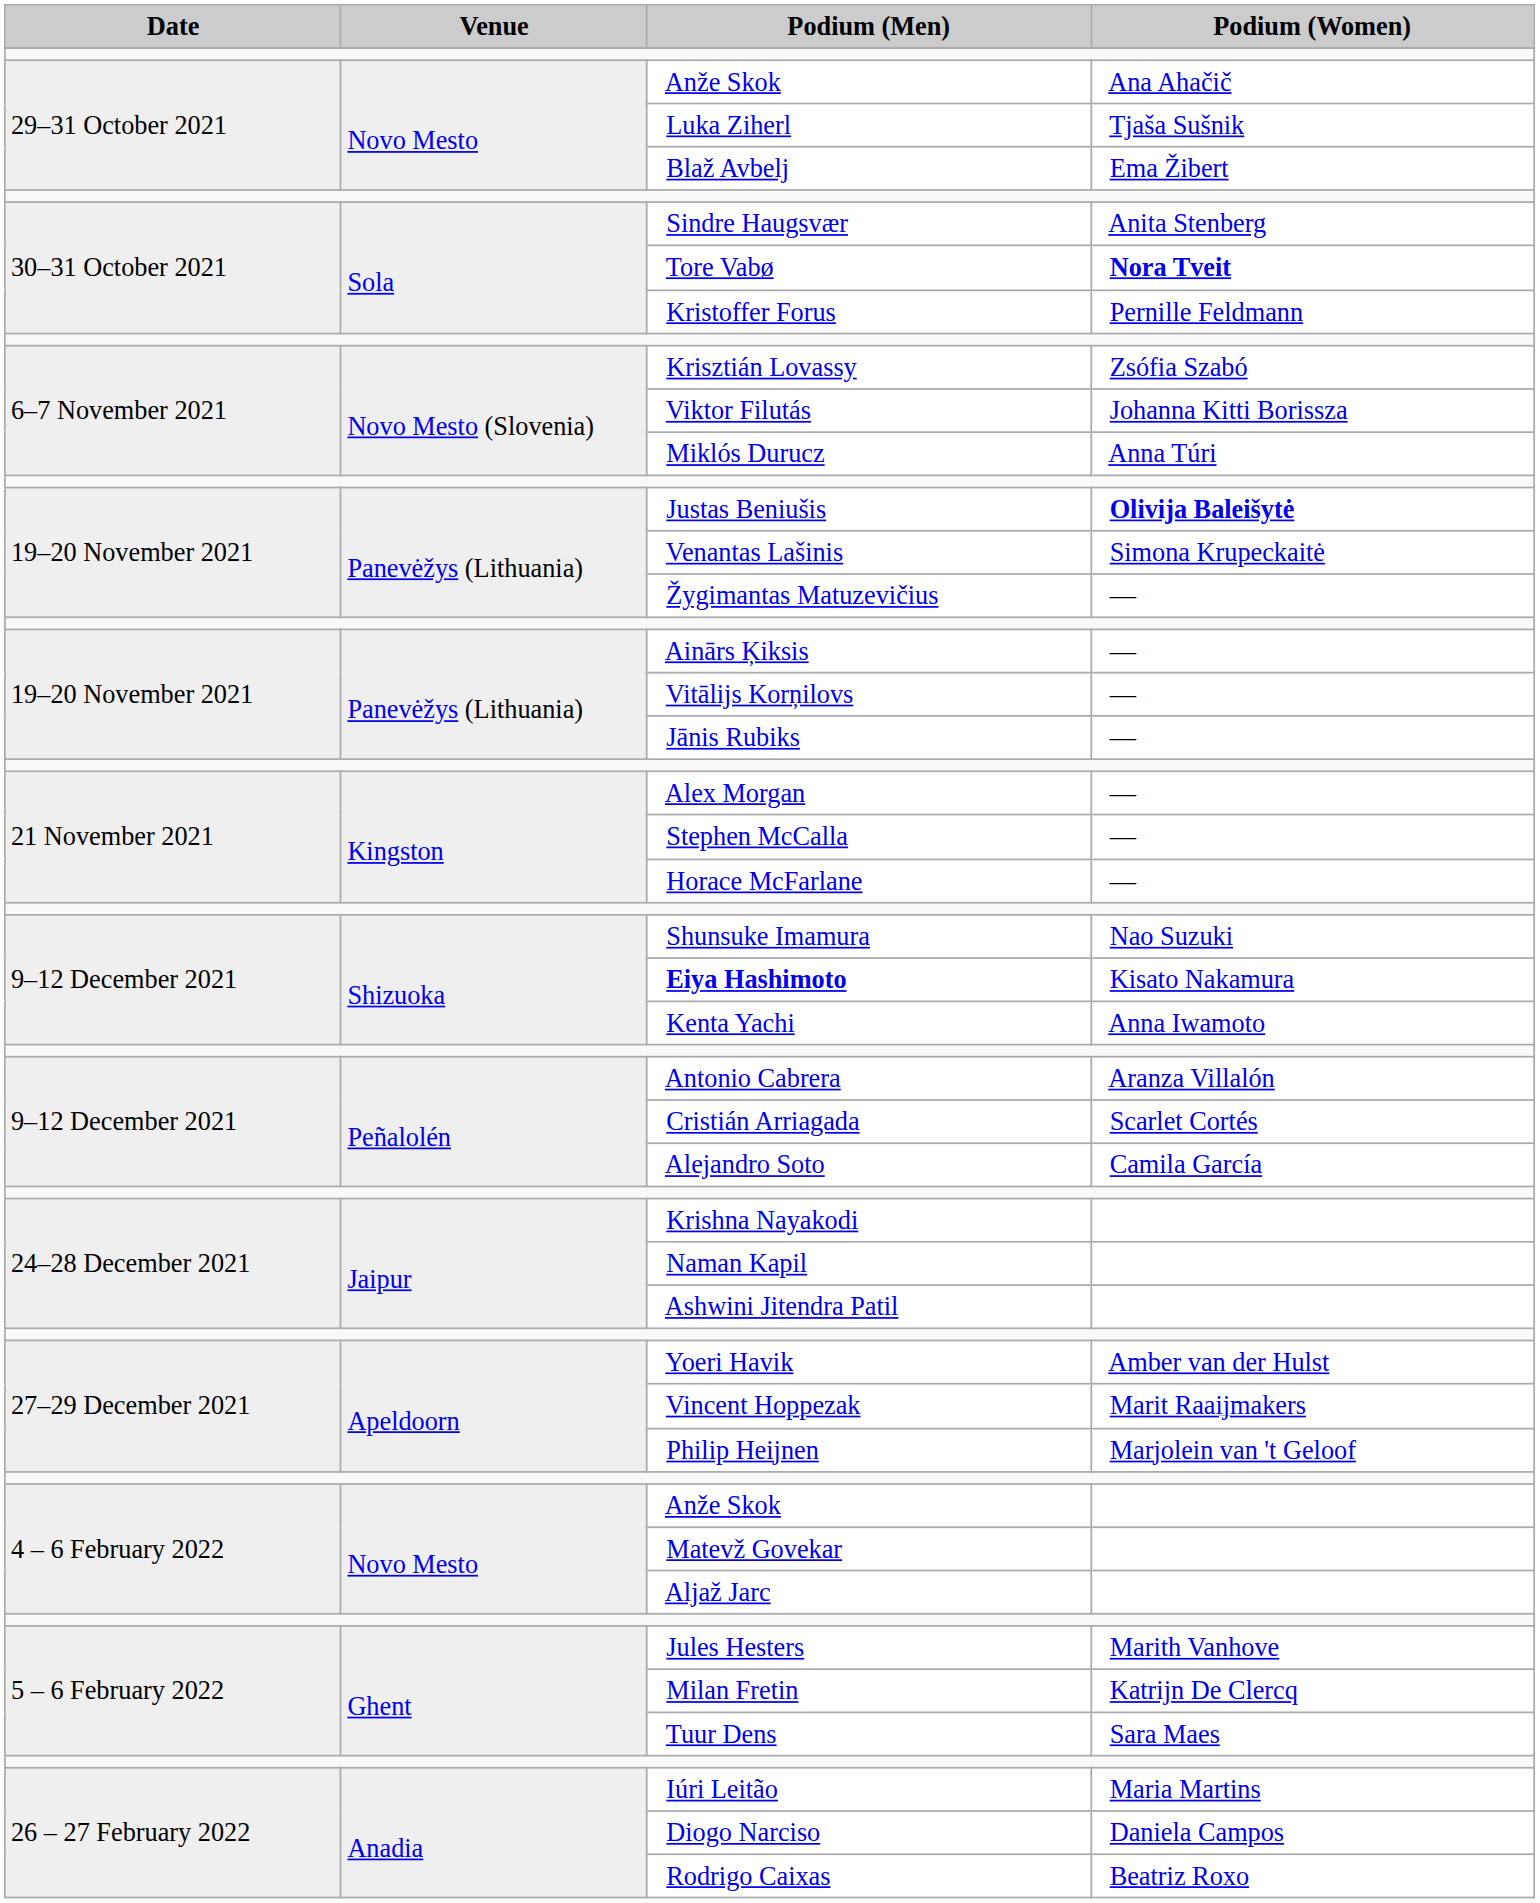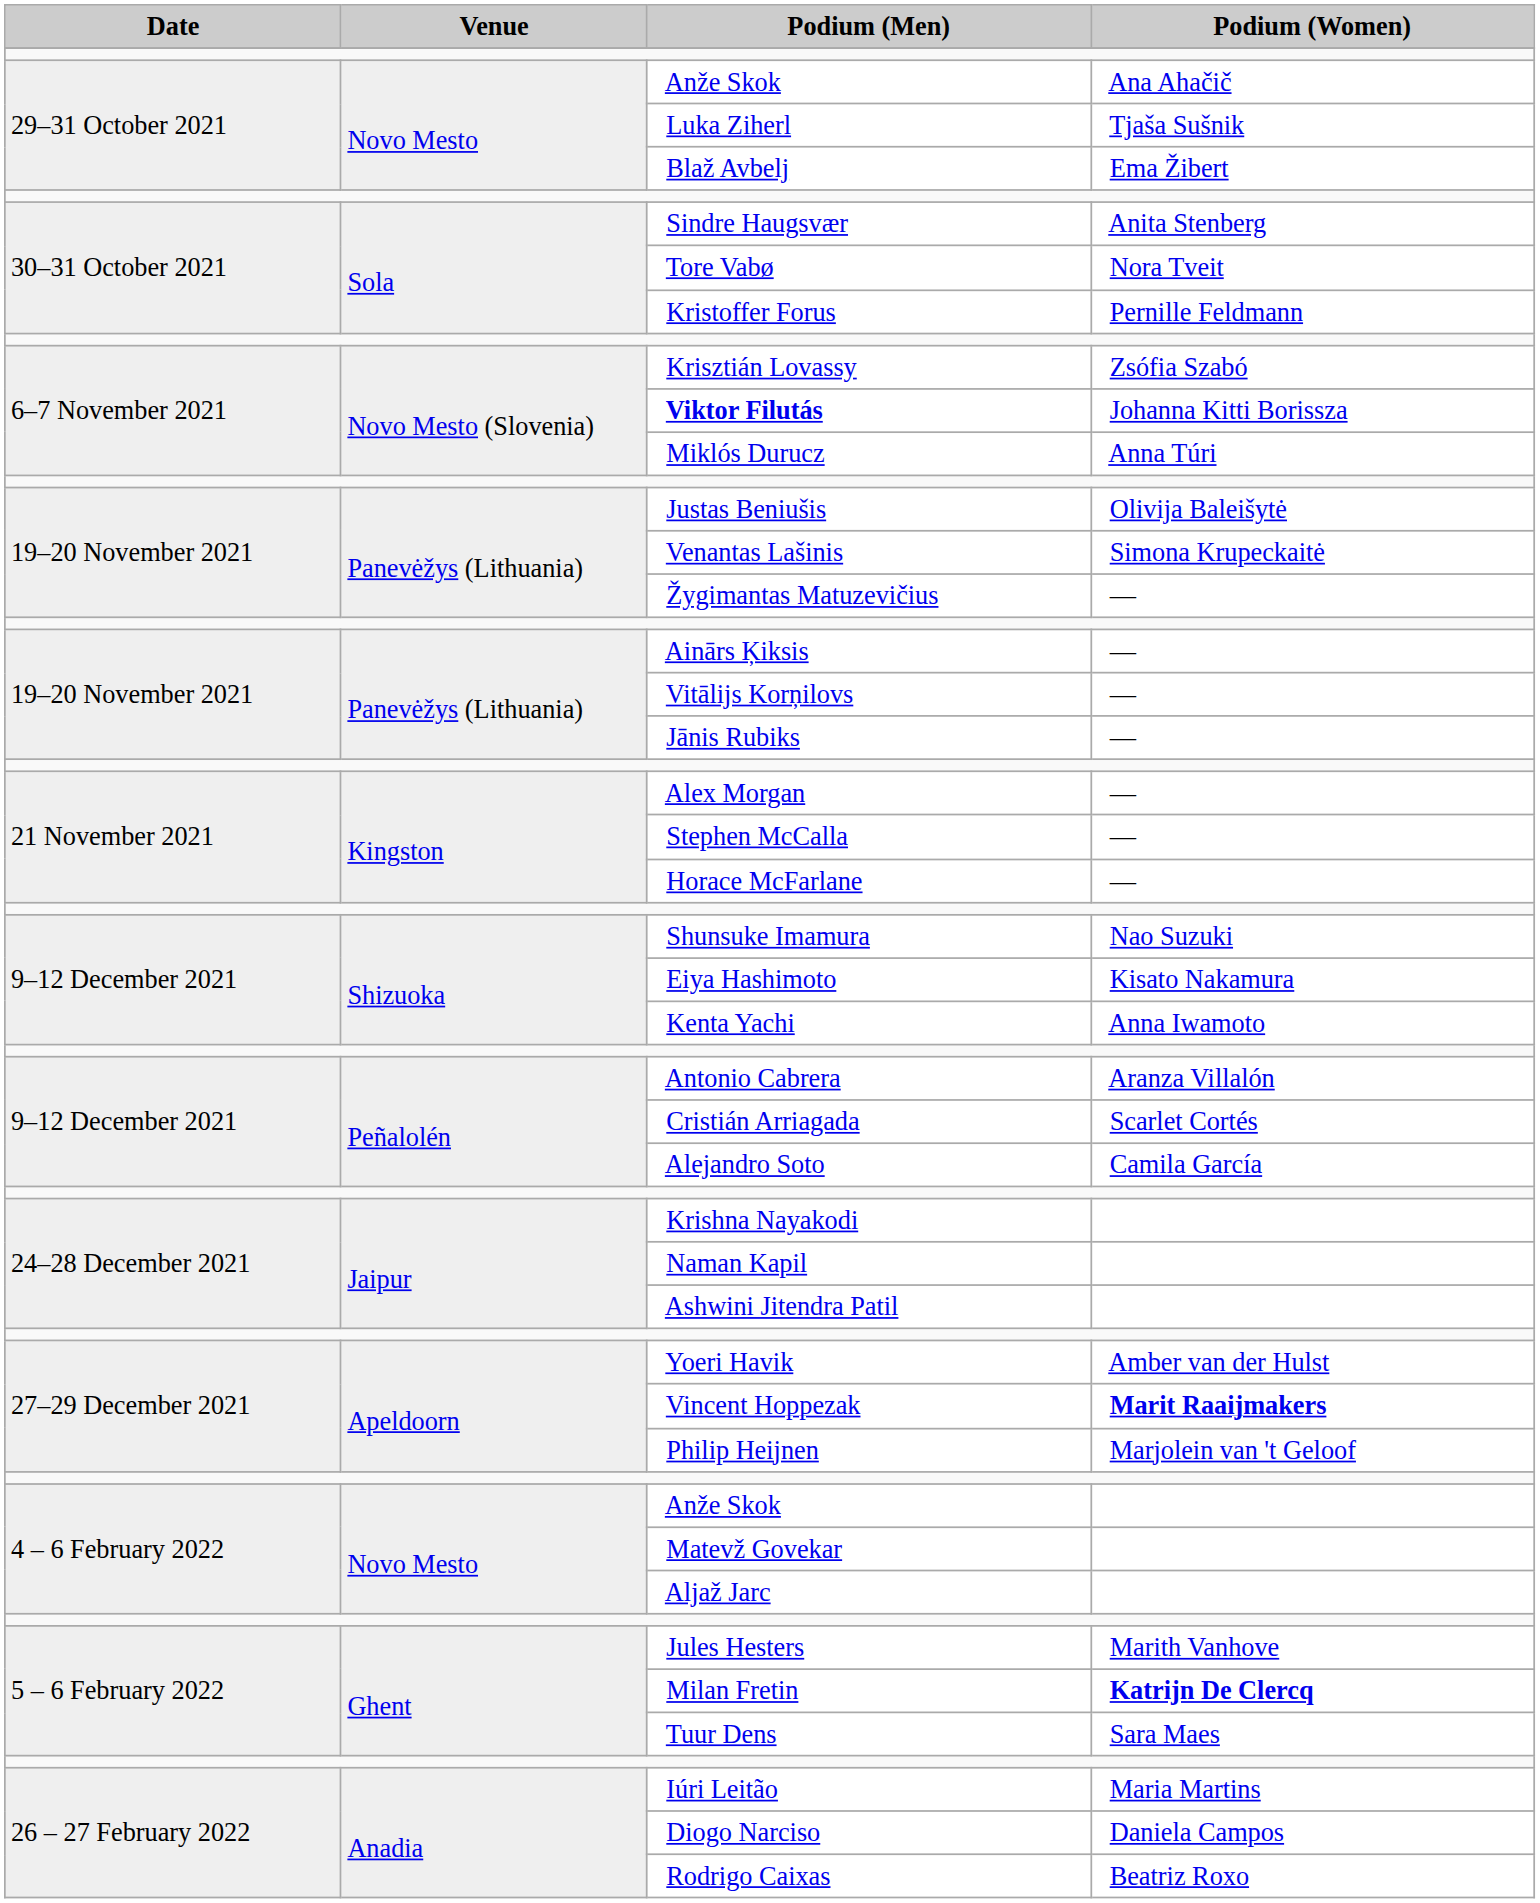(1164, 267) bold -> (1160, 267) normal
(732, 409) normal -> (738, 409) bold
(1195, 508) bold -> (1192, 508) normal
(750, 979) bold -> (745, 979) normal
(1201, 1405) normal -> (1211, 1405) bold
(1197, 1690) normal -> (1205, 1690) bold
